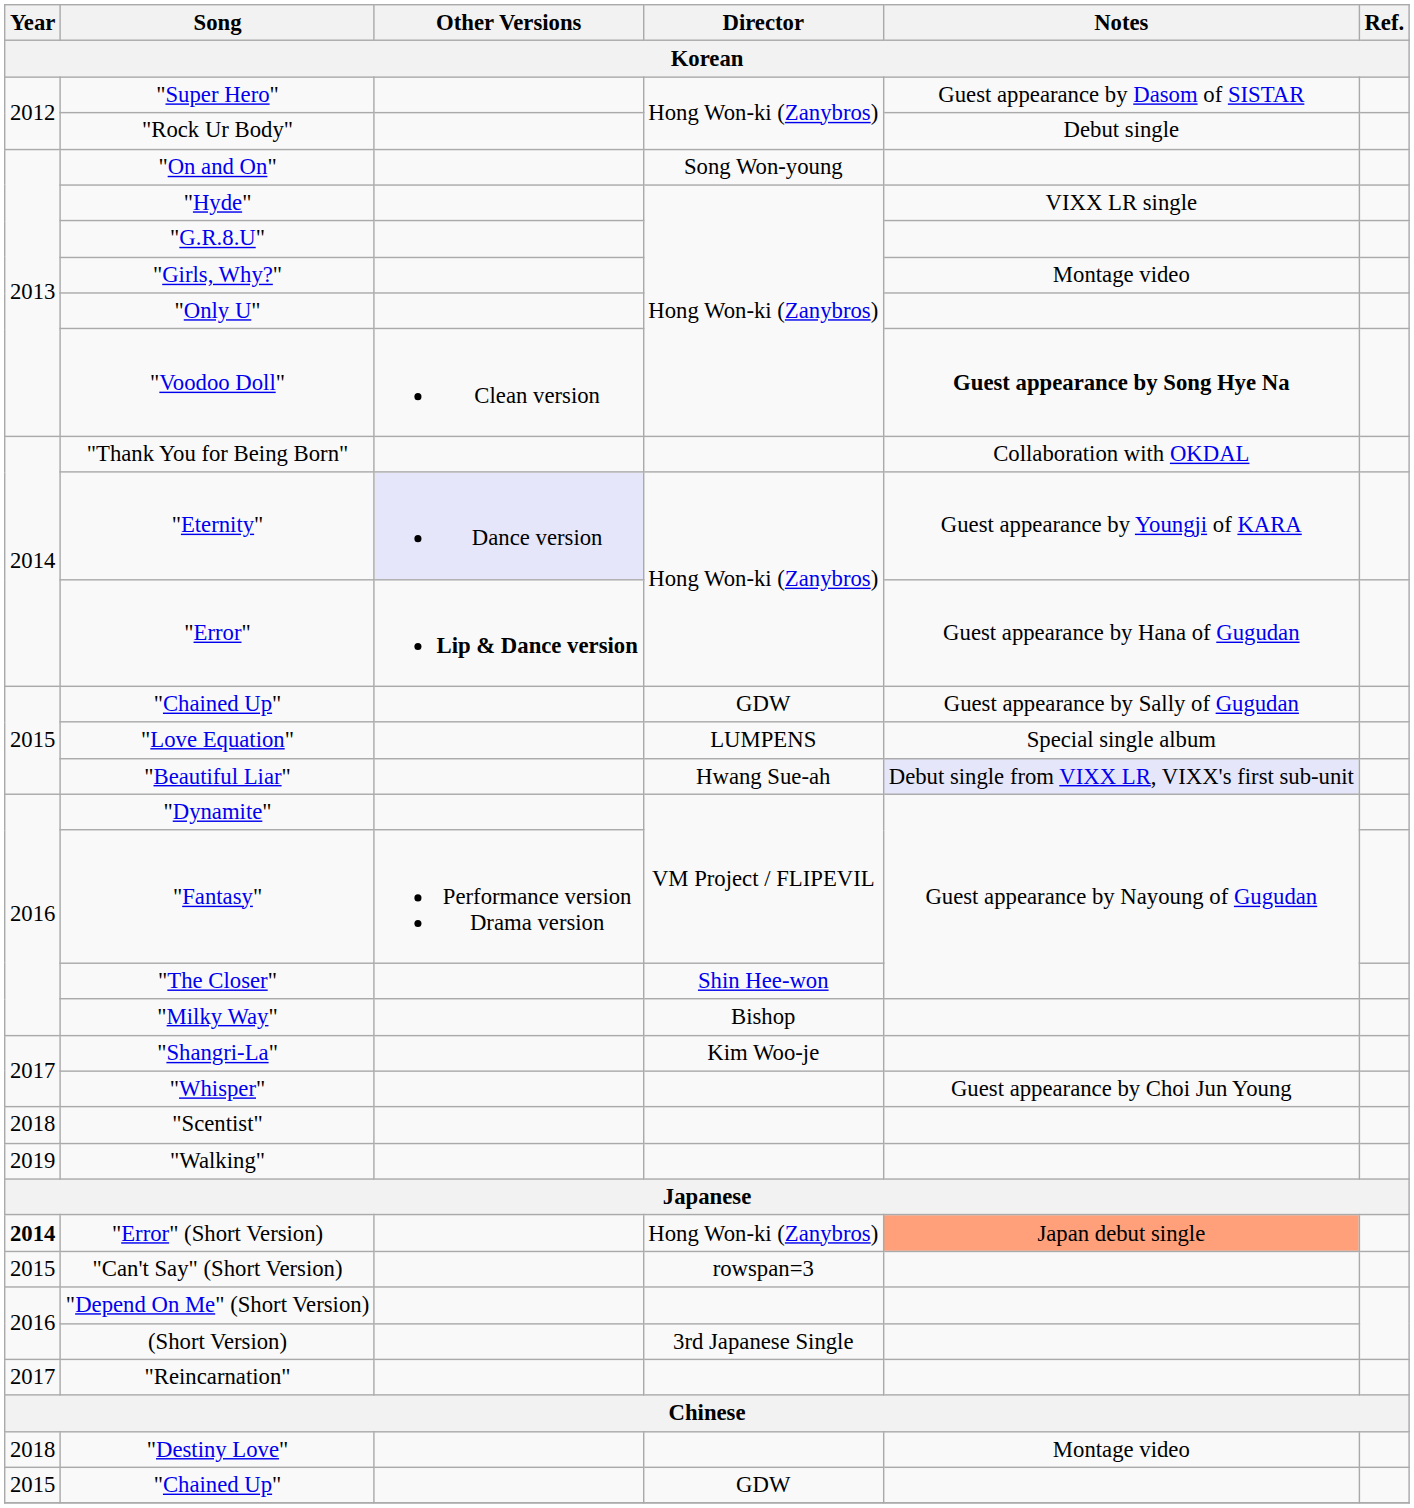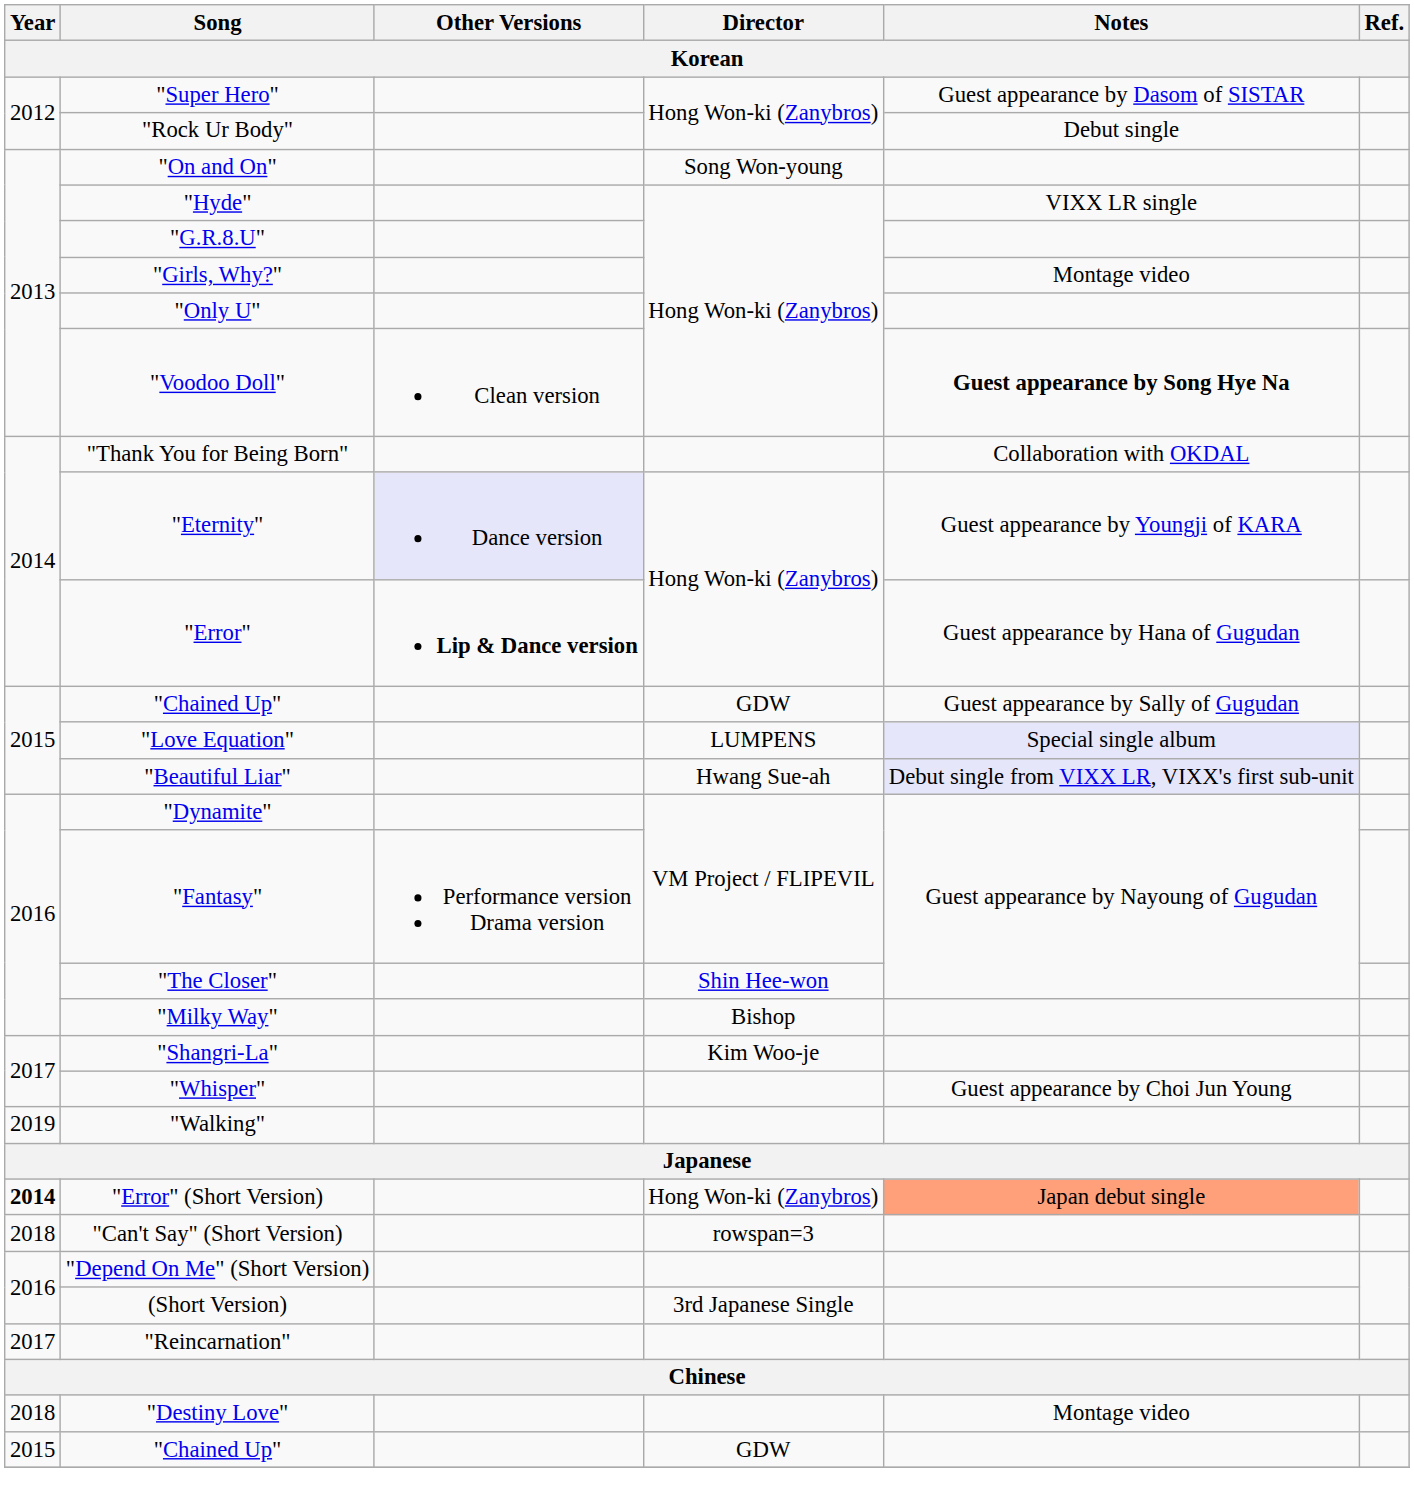(1121, 739) no background -> (1121, 739) lavender background
- row: (218, 1124)
(33, 1268) 2015 -> (33, 1232) 2018
